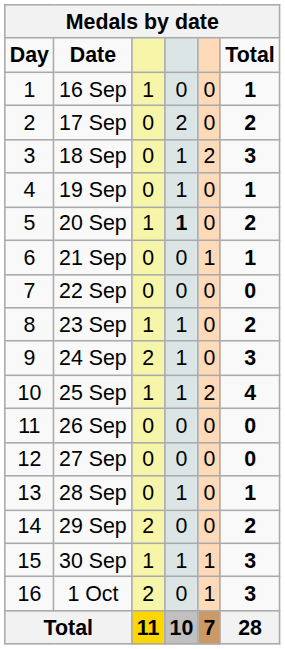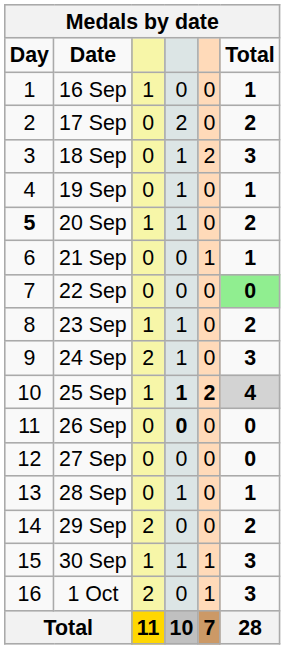(29, 223) normal -> (29, 223) bold
(181, 223) bold -> (181, 223) normal
(250, 290) no background -> (250, 290) lightgreen background
(181, 391) normal -> (181, 391) bold
(209, 391) normal -> (209, 391) bold
(250, 391) no background -> (250, 391) lightgrey background
(181, 425) normal -> (181, 425) bold
